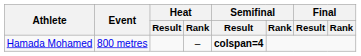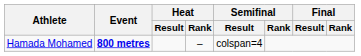(122, 44) normal -> (123, 44) bold
(239, 44) bold -> (239, 44) normal
